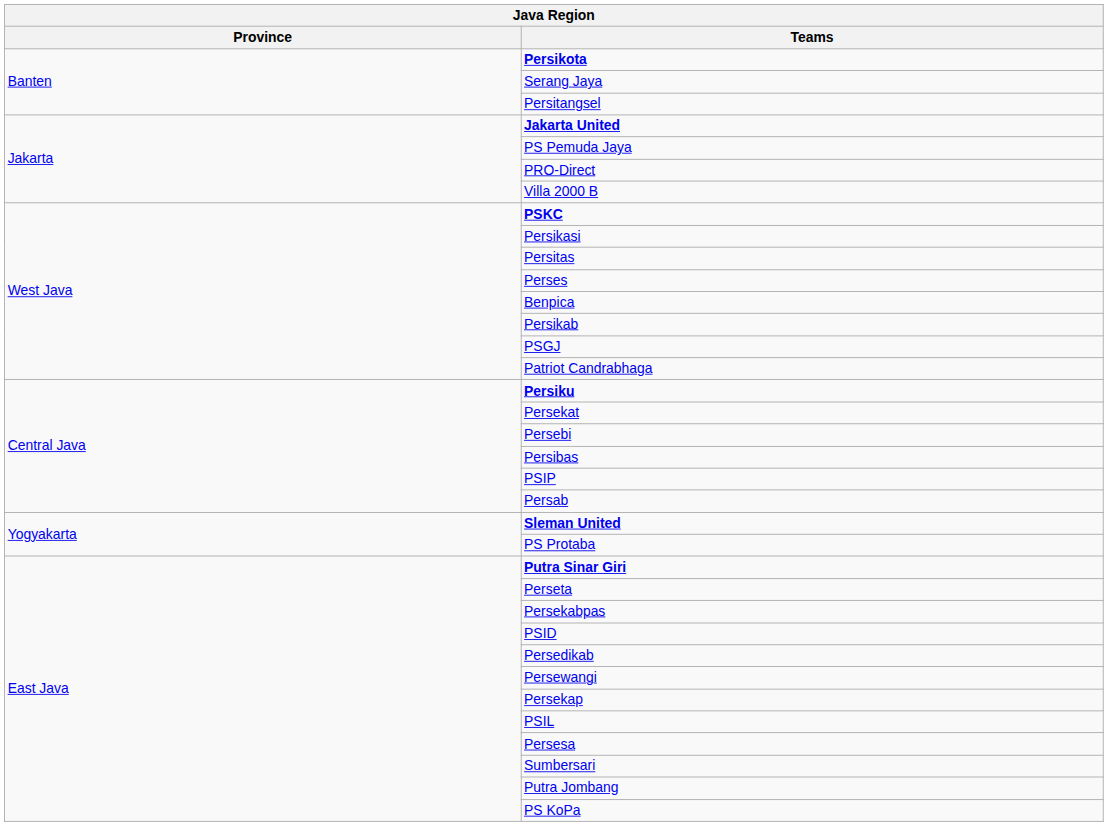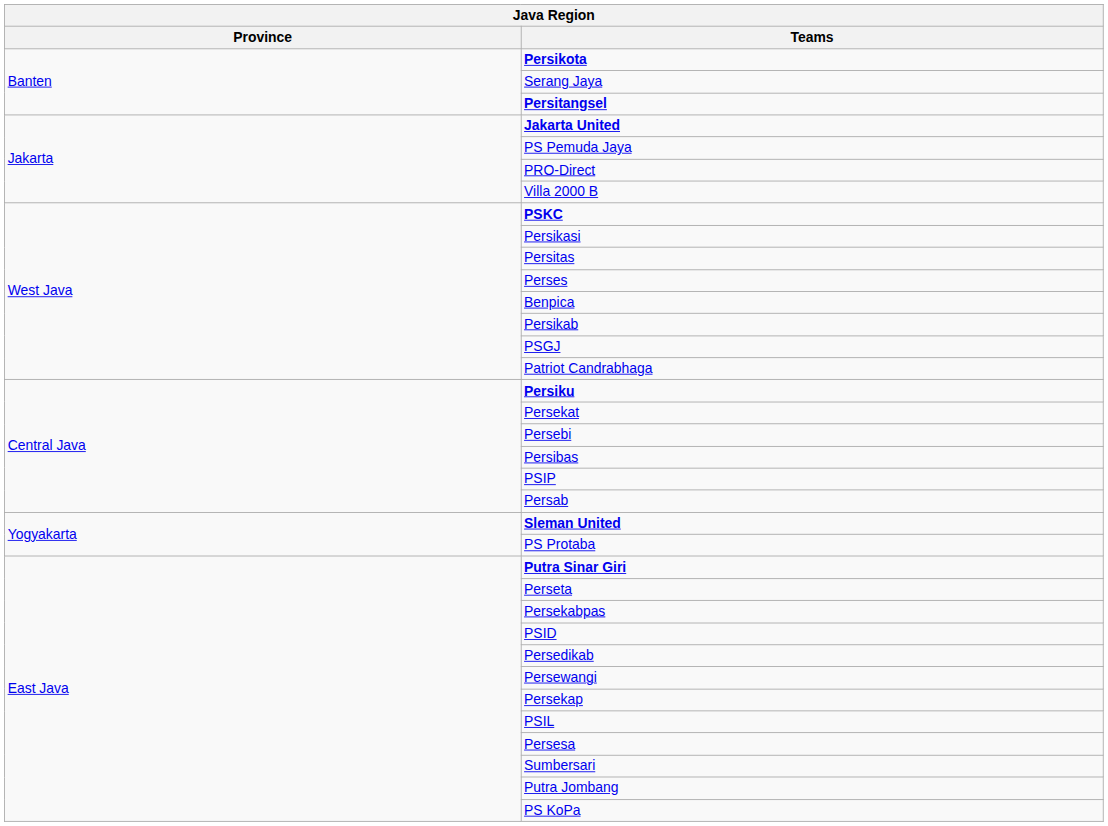(562, 103) normal -> (565, 103) bold
